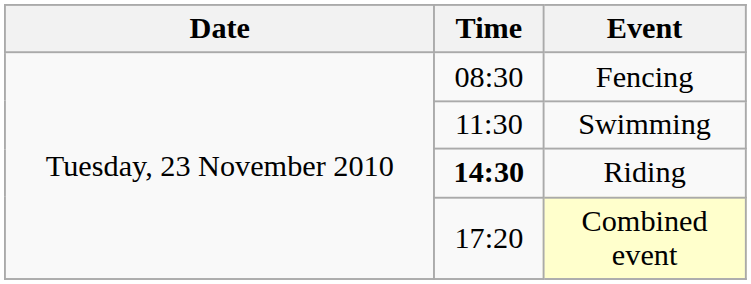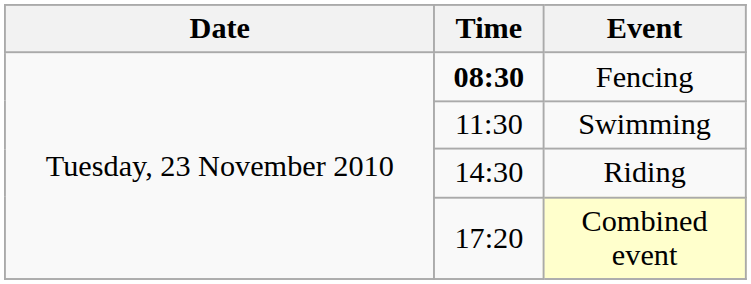(489, 76) normal -> (489, 76) bold
(489, 172) bold -> (489, 172) normal
